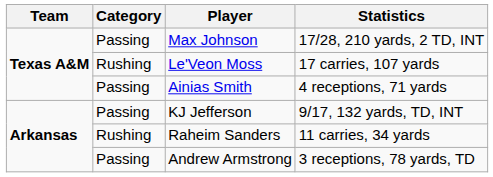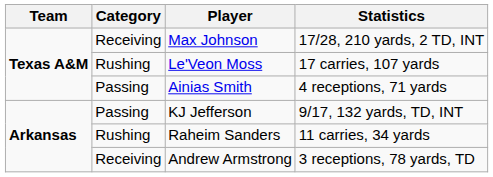(123, 40) Passing -> (128, 40) Receiving
(123, 159) Passing -> (128, 159) Receiving
